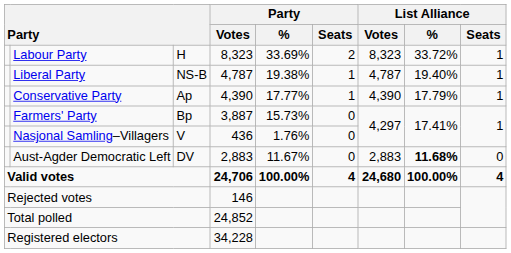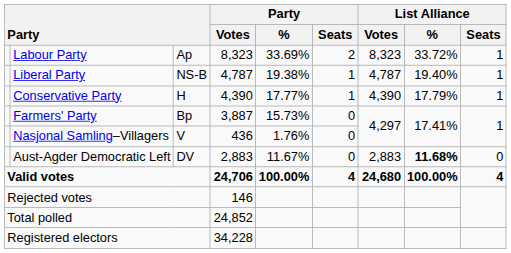(181, 55) H -> (184, 55) Ap
(184, 95) Ap -> (181, 95) H
